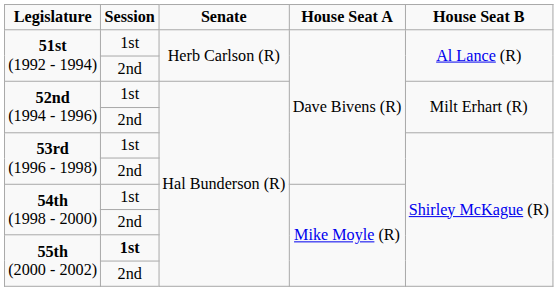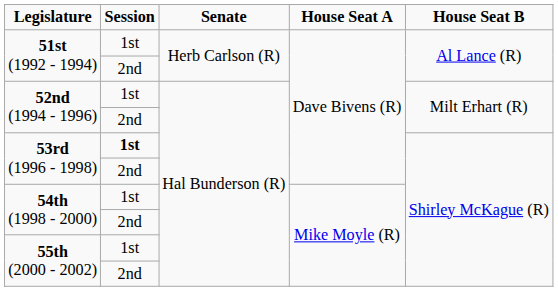(130, 145) normal -> (130, 145) bold
(130, 247) bold -> (130, 247) normal
